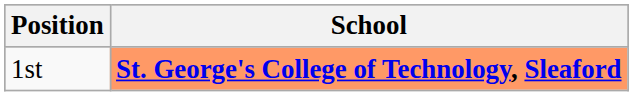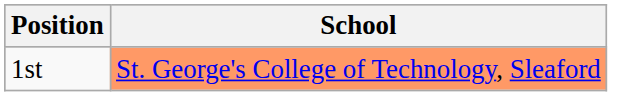(369, 68) bold -> (358, 68) normal
